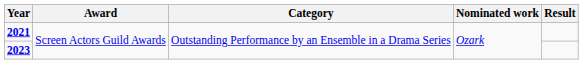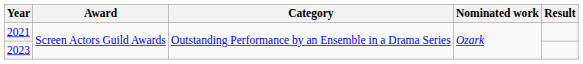(19, 31) bold -> (19, 31) normal
(19, 50) bold -> (19, 50) normal
